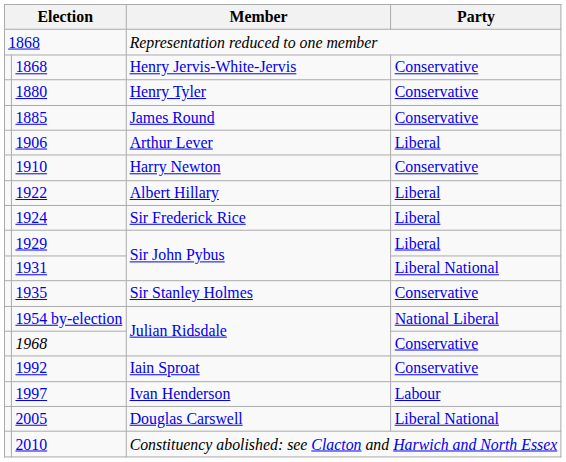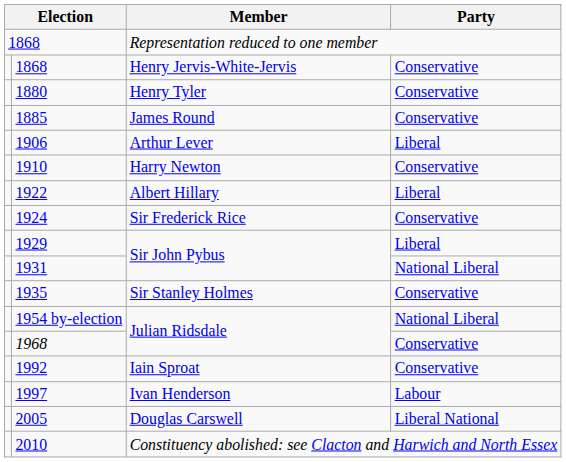(418, 218) Liberal -> (436, 218) Conservative
(447, 268) Liberal National -> (447, 268) National Liberal
